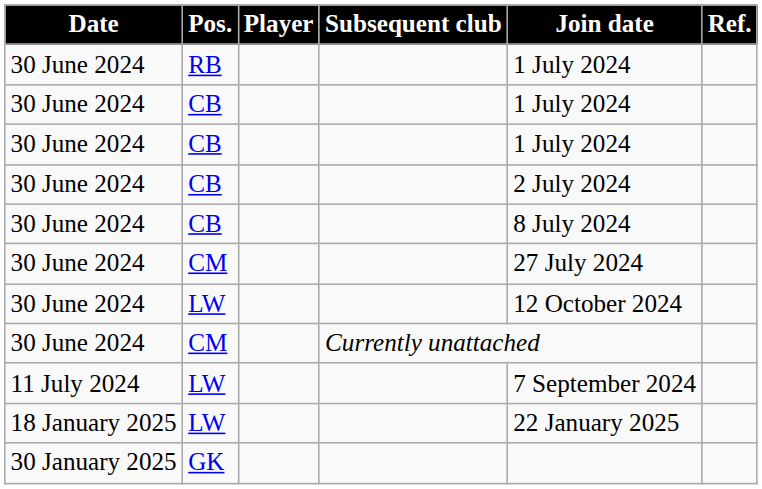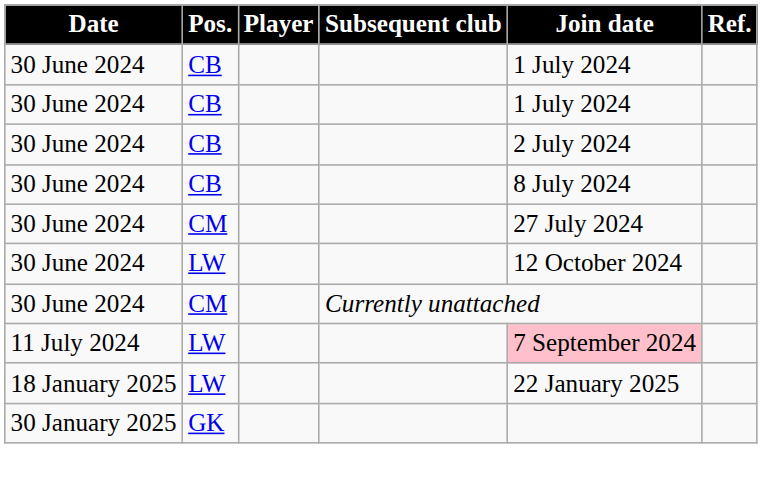- row: (78, 64)
(605, 382) no background -> (605, 343) pink background
